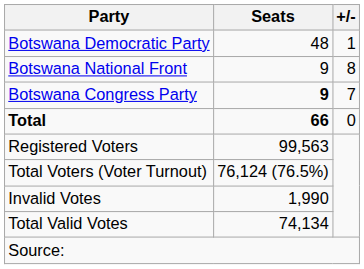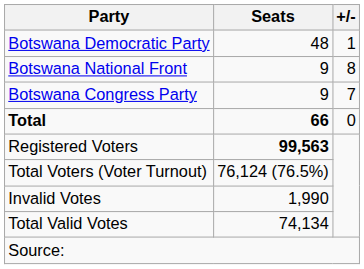(324, 95) bold -> (324, 95) normal
(304, 146) normal -> (304, 146) bold
